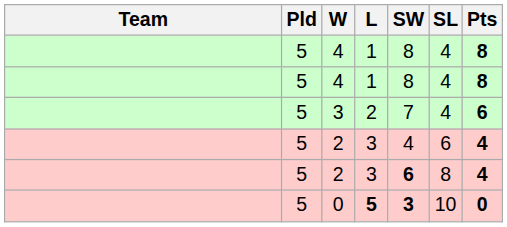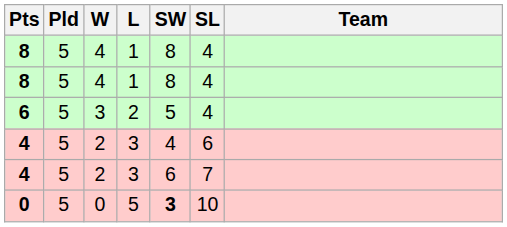columns swapped: (143, 19) <-> (482, 19)
(408, 112) 7 -> (170, 112) 5
(408, 174) bold -> (170, 174) normal
(446, 174) 8 -> (208, 174) 7
(371, 205) bold -> (133, 205) normal
